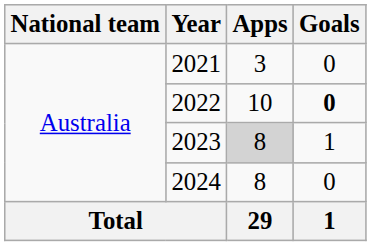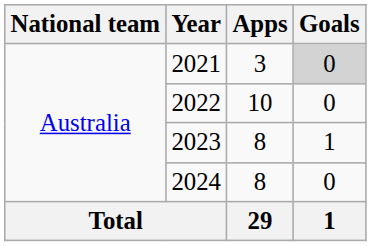(329, 63) no background -> (329, 63) lightgrey background
(329, 102) bold -> (329, 102) normal
(260, 142) lightgrey background -> (260, 142) no background
